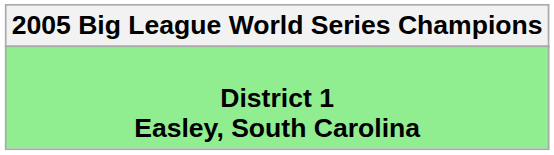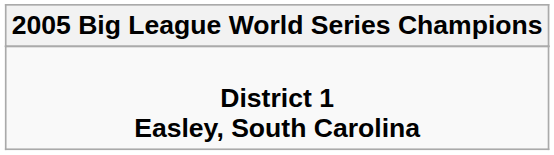(277, 112) lightgreen background -> (277, 112) no background
